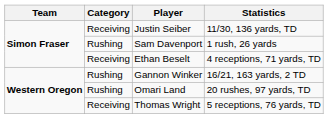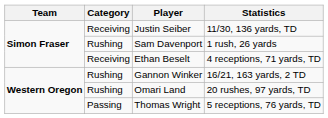(108, 105) Receiving -> (104, 105) Passing
